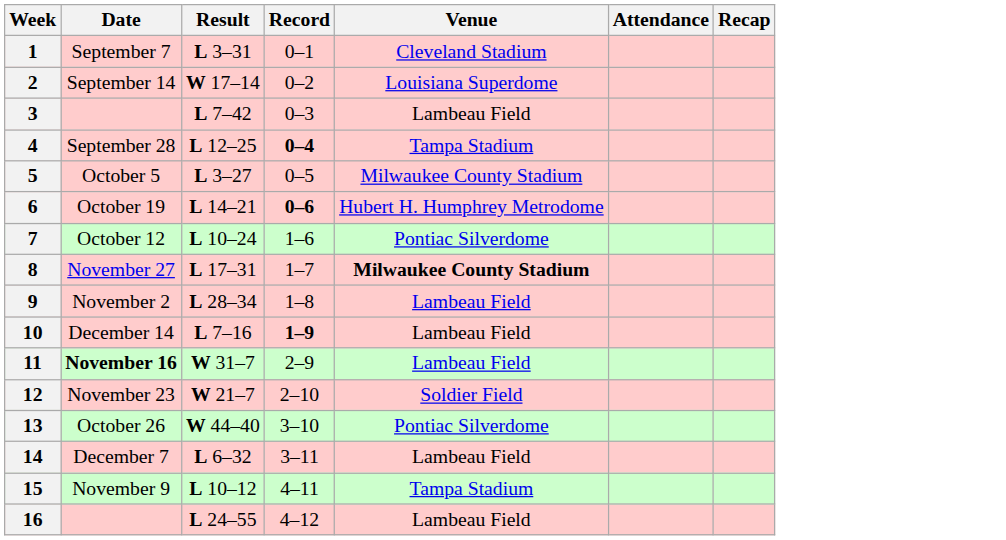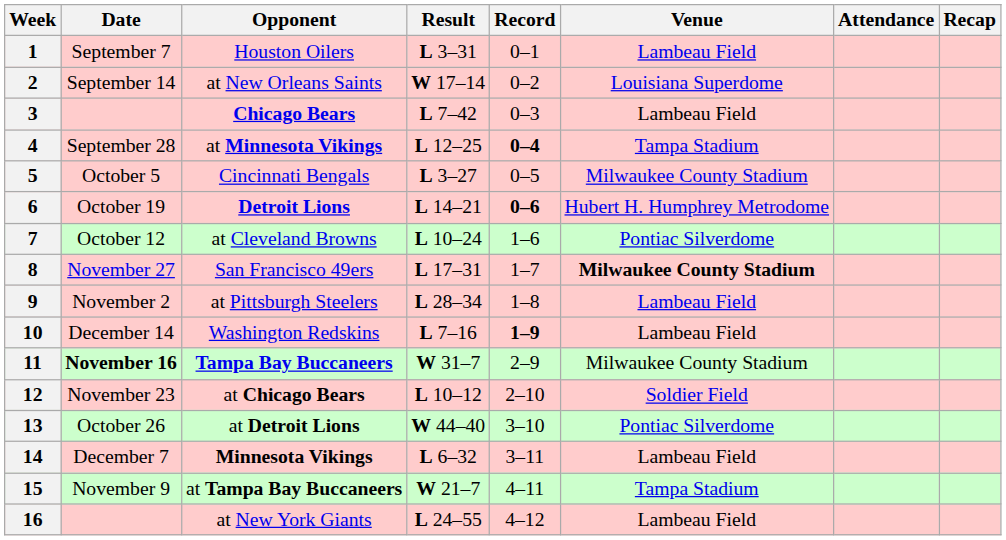+ column: (294, 20)
(471, 51) Cleveland Stadium -> (697, 51) Lambeau Field
(471, 363) Lambeau Field -> (697, 363) Milwaukee County Stadium
(223, 394) W 21–7 -> (448, 394) L 10–12
(223, 488) L 10–12 -> (448, 488) W 21–7
